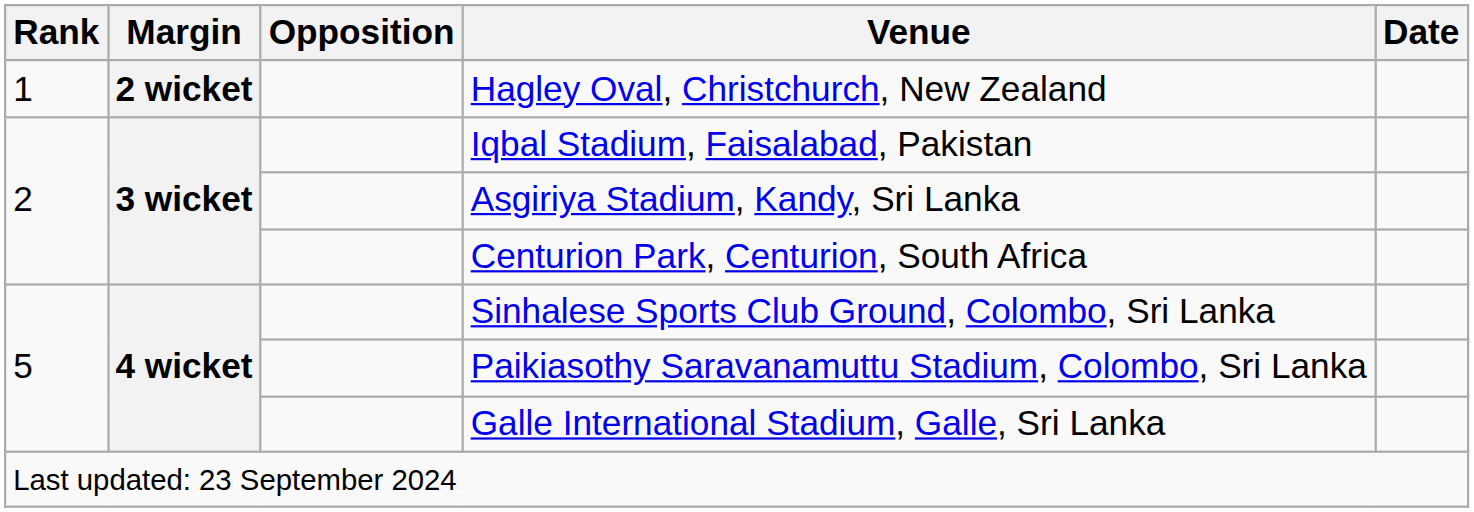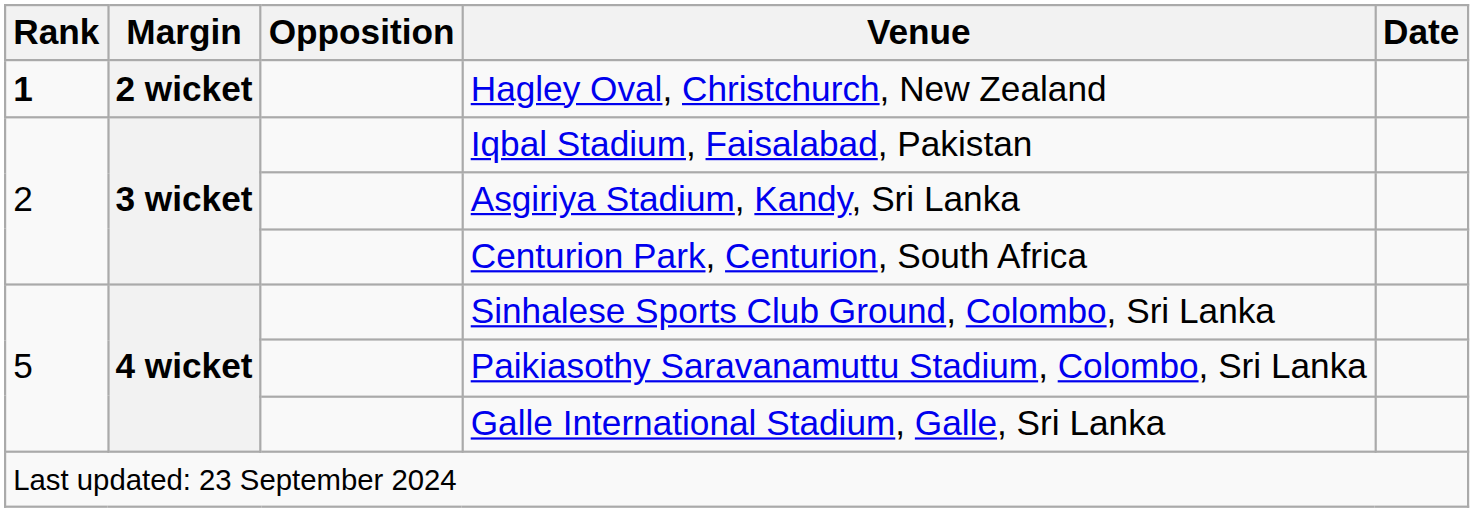(23, 88) normal -> (23, 88) bold
